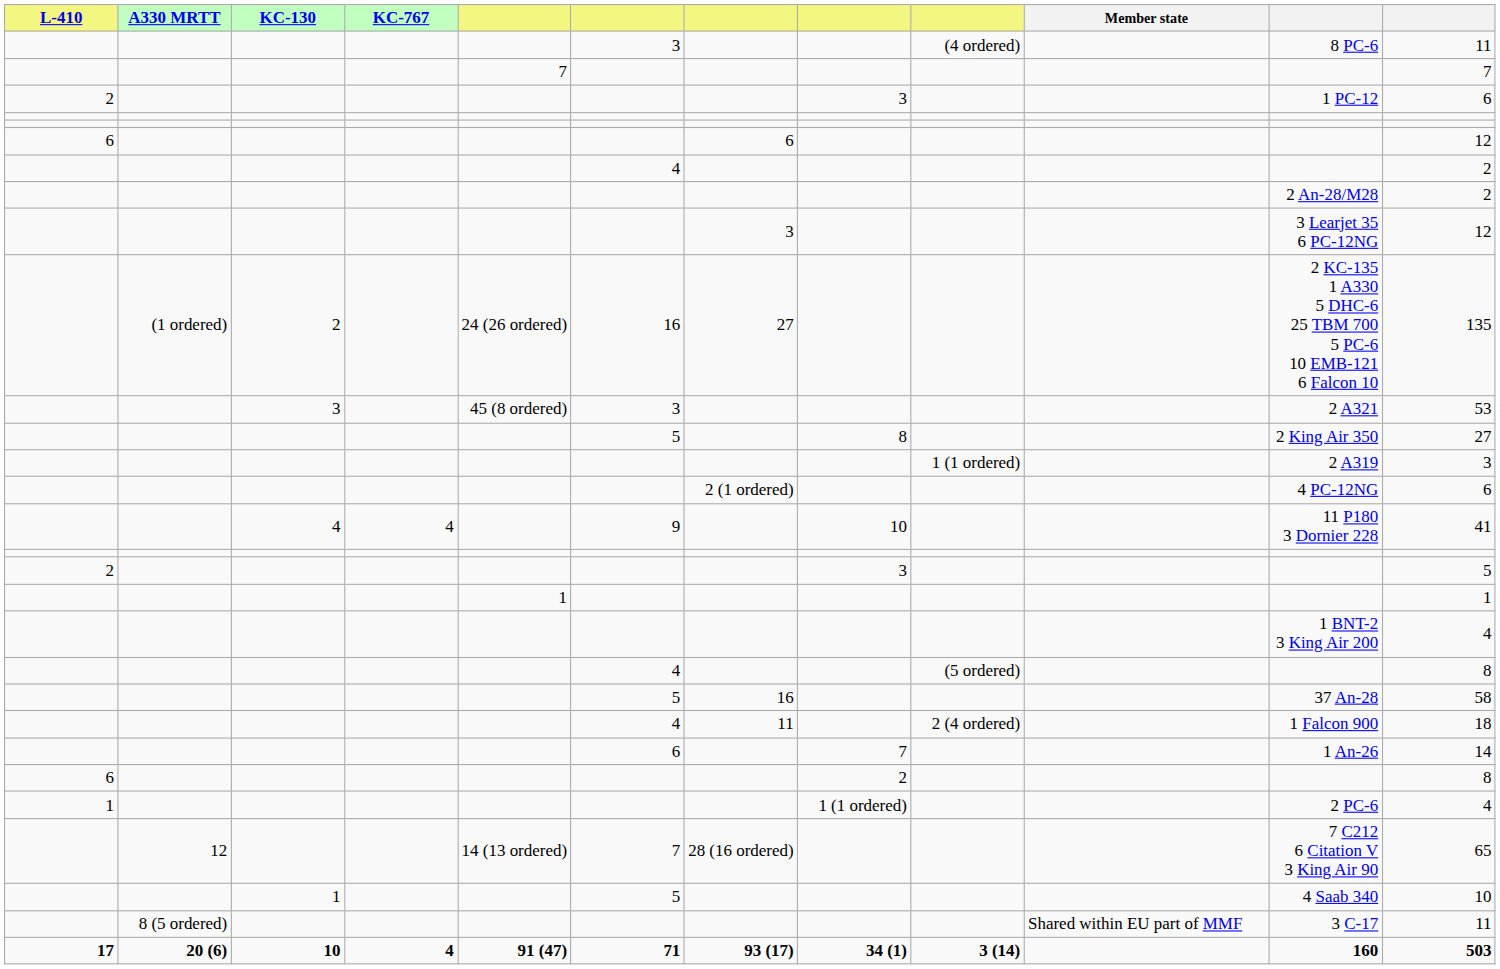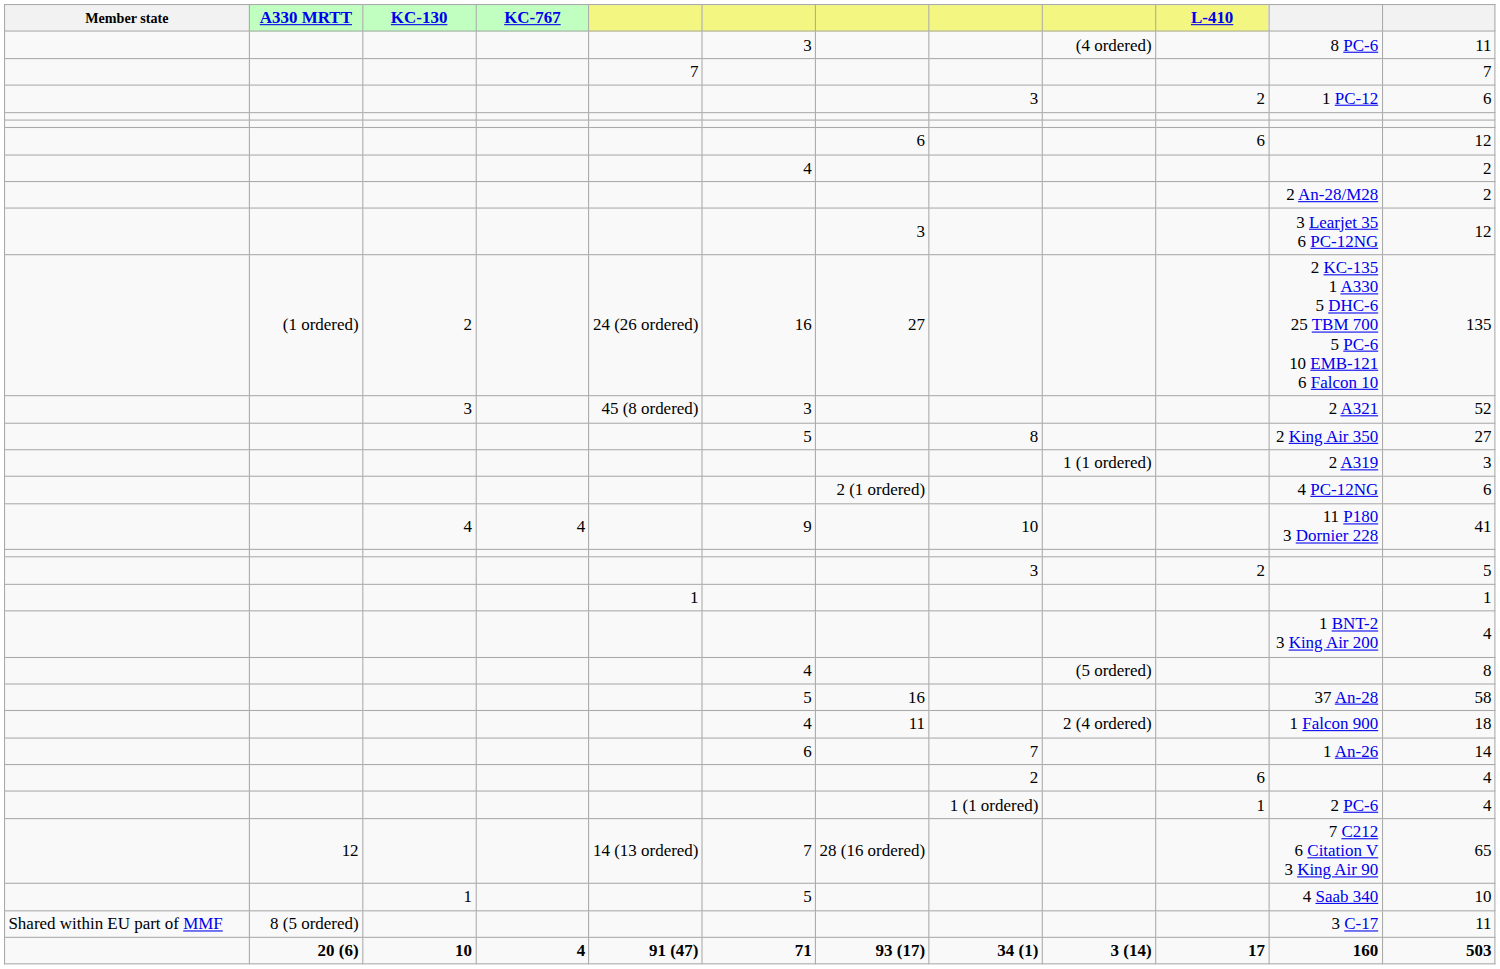columns swapped: (1146, 19) <-> (61, 17)
(1483, 409) 53 -> (1483, 409) 52
(1487, 777) 8 -> (1487, 777) 4
